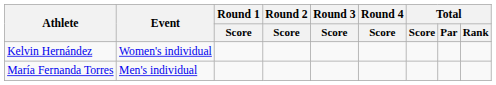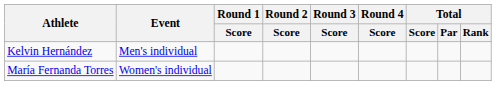(165, 51) Women's individual -> (158, 51) Men's individual
(158, 71) Men's individual -> (165, 71) Women's individual
